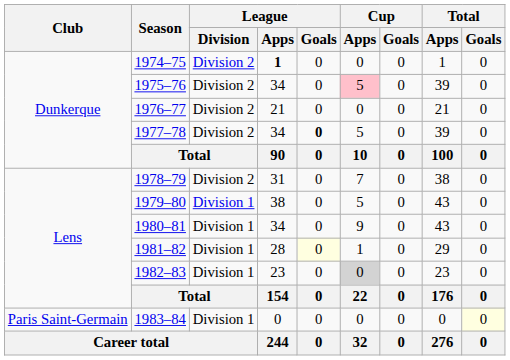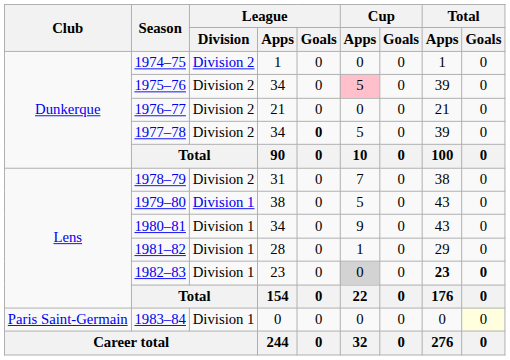(278, 62) bold -> (278, 62) normal
(319, 249) lightyellow background -> (319, 249) no background
(442, 272) normal -> (442, 272) bold
(483, 272) normal -> (483, 272) bold
